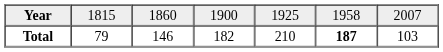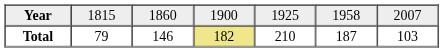(224, 36) no background -> (224, 36) khaki background
(346, 36) bold -> (346, 36) normal
